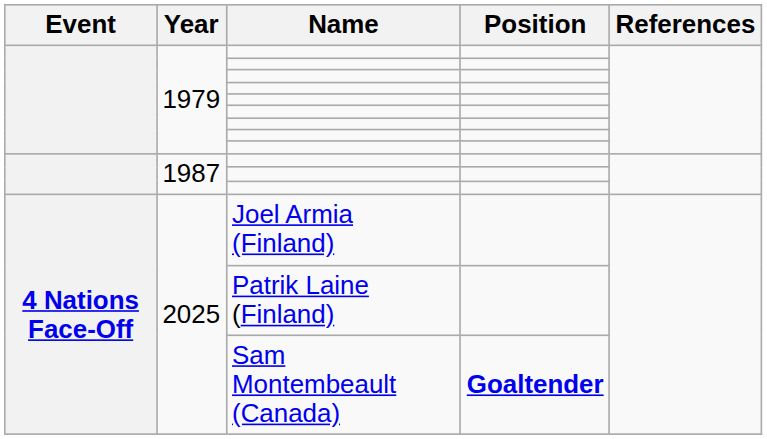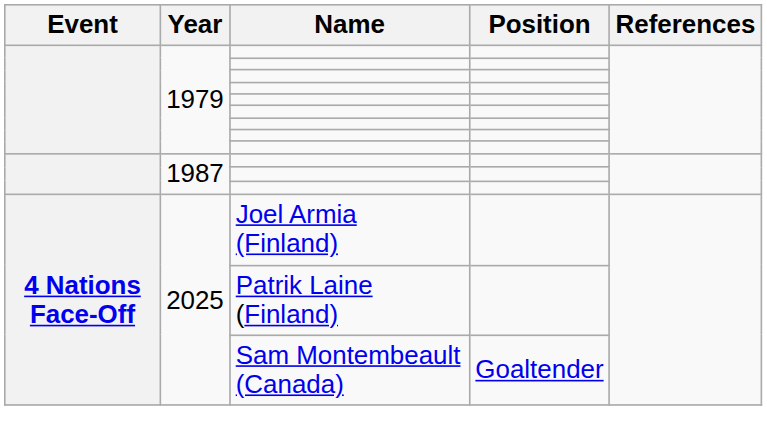(535, 384) bold -> (539, 369) normal
